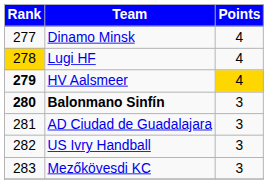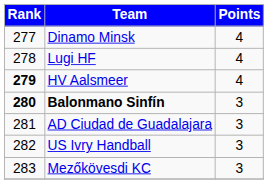(24, 59) gold background -> (24, 59) no background
(239, 80) gold background -> (239, 80) no background
